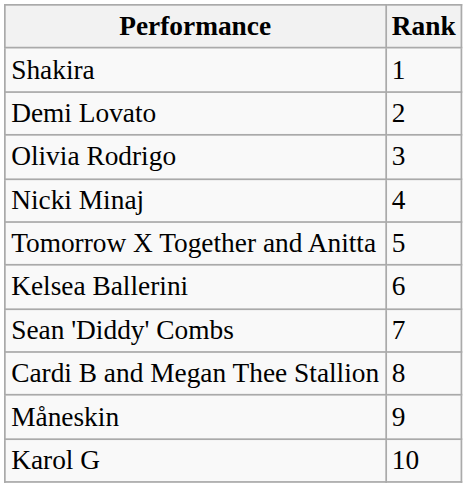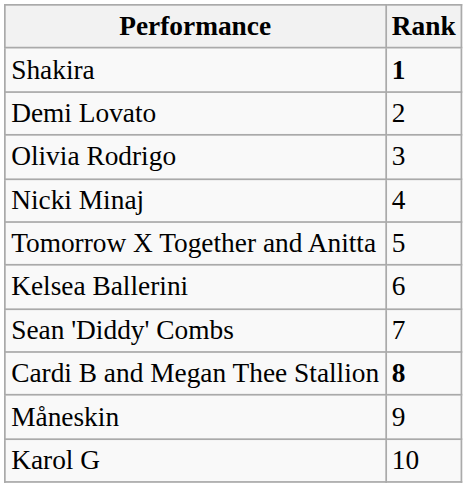(399, 69) normal -> (399, 69) bold
(399, 373) normal -> (399, 373) bold
